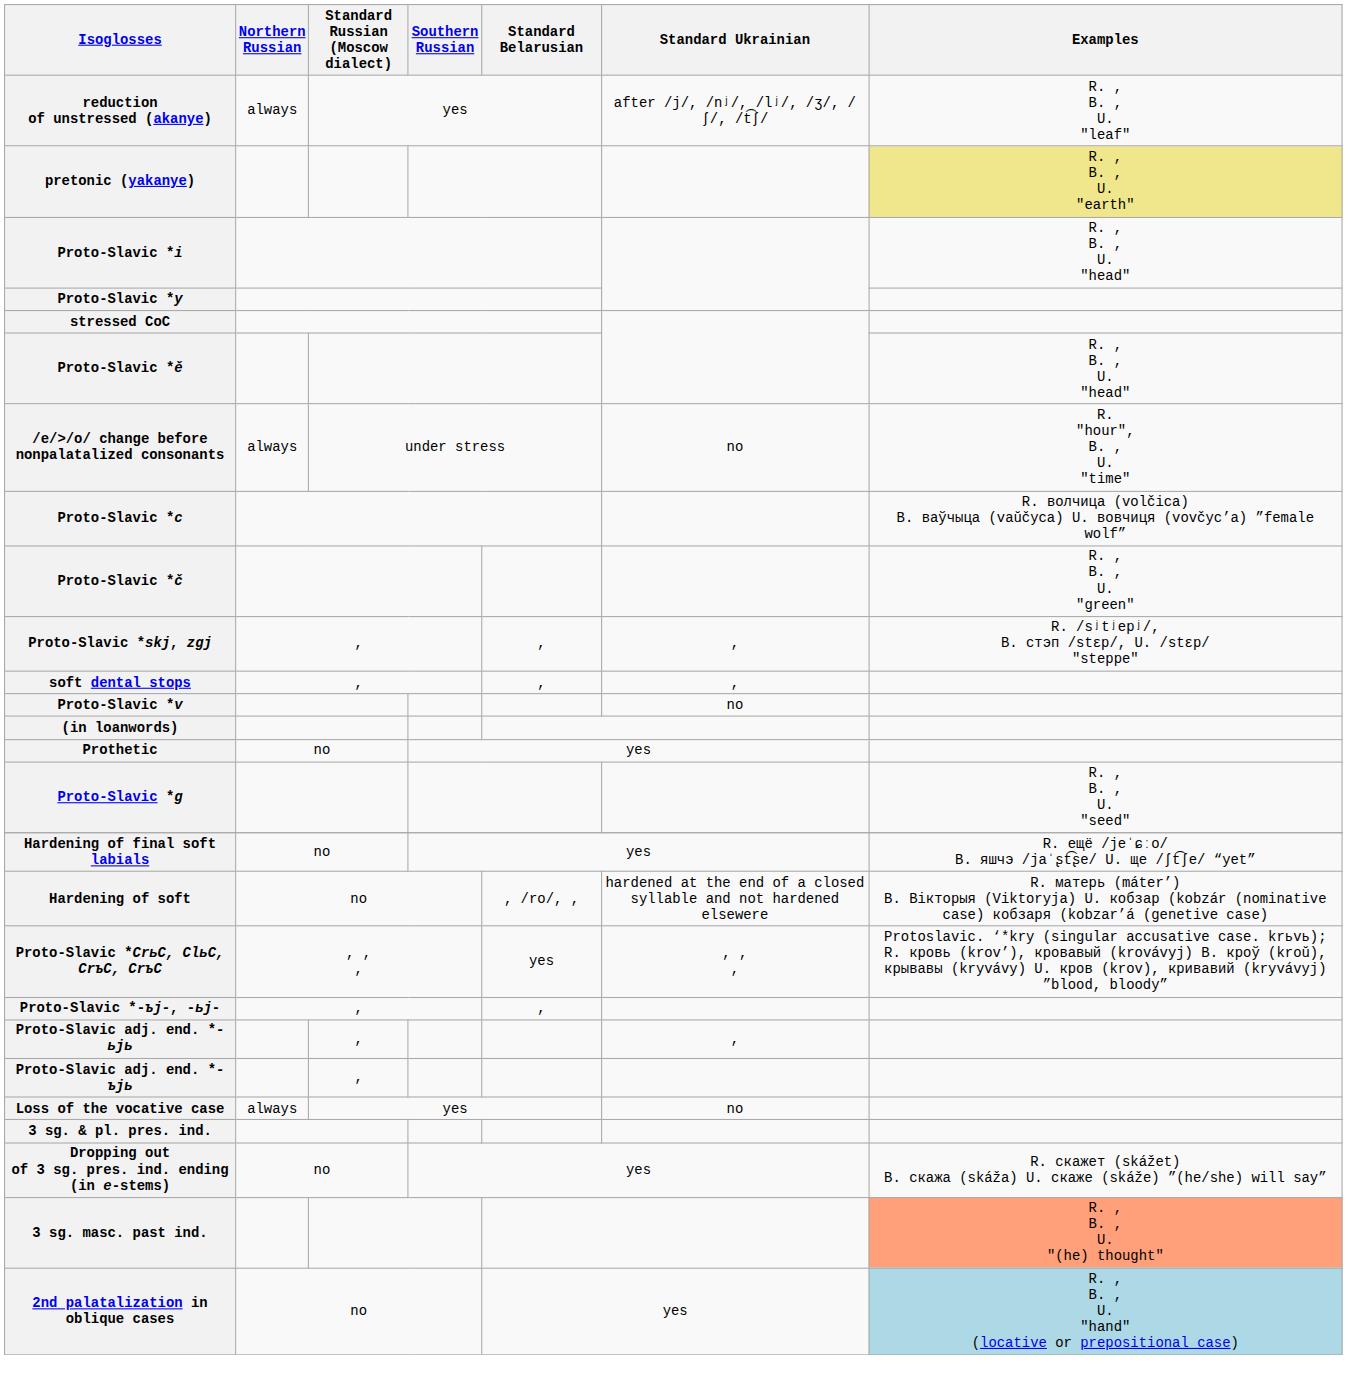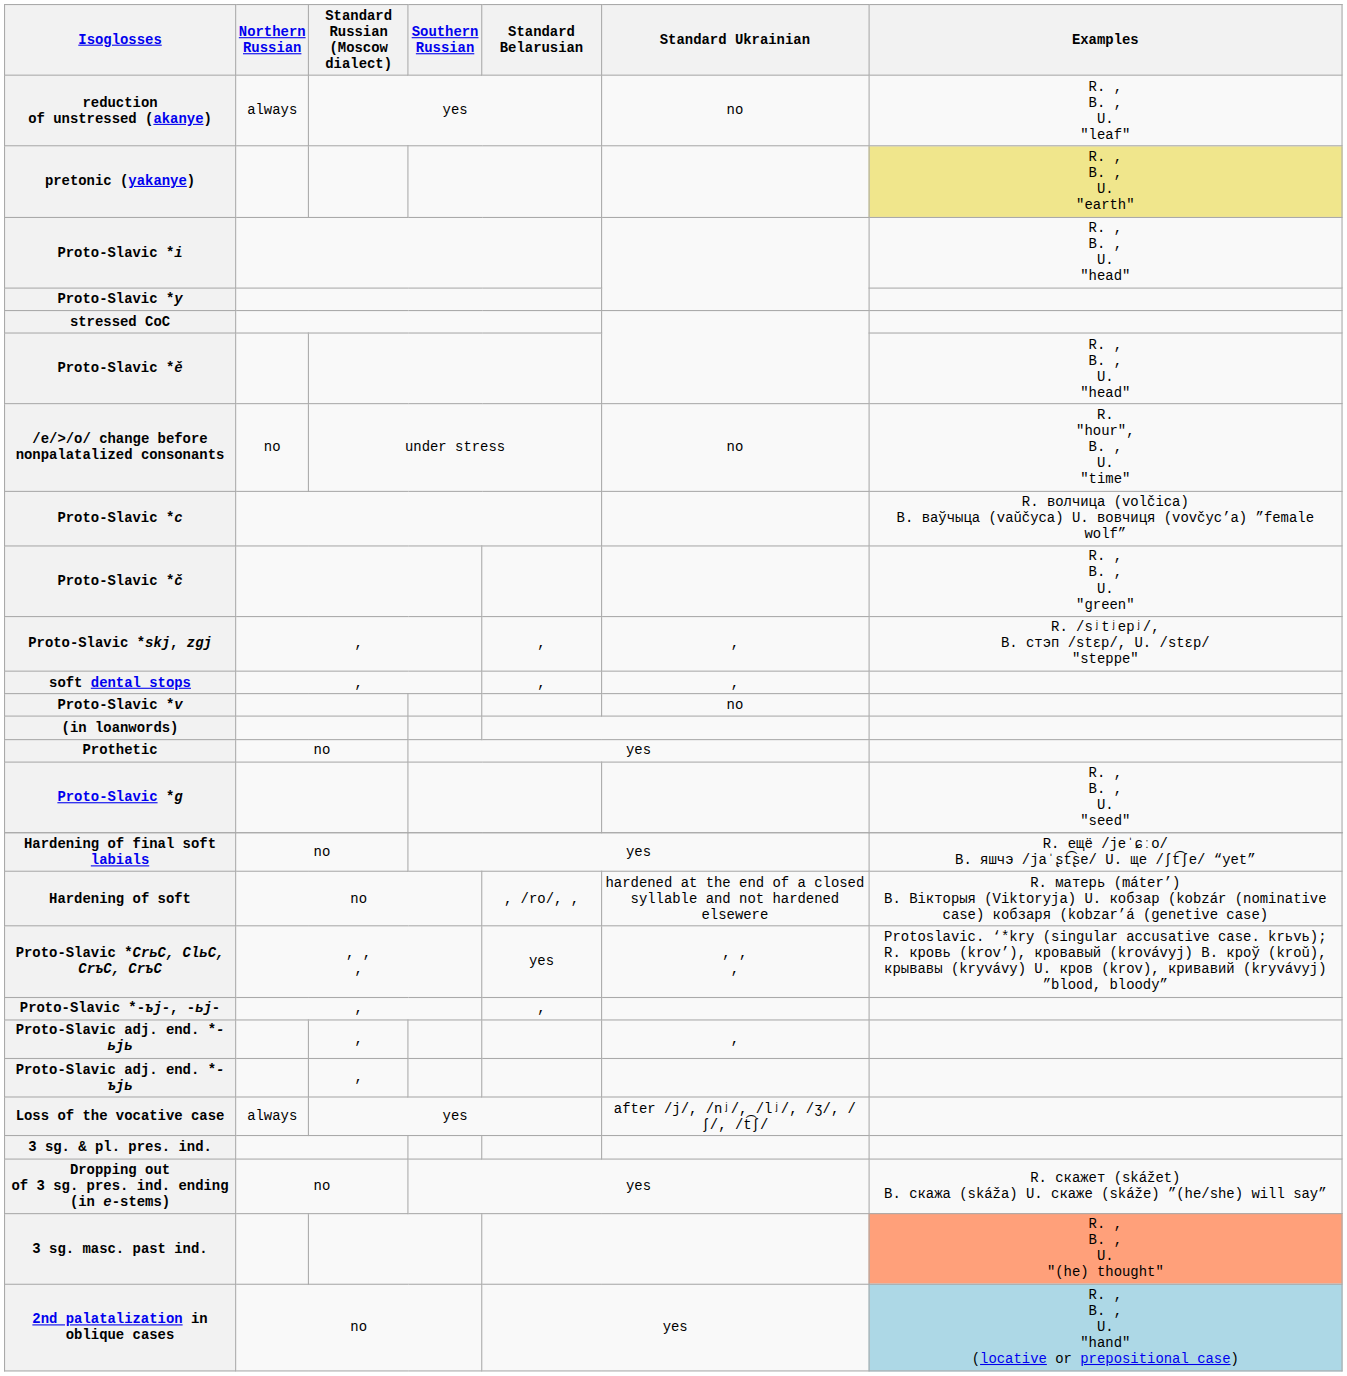(735, 111) after /j/, /nʲ/, /lʲ/, /ʒ/, /ʃ/, /t͡ʃ/ -> (735, 111) no
(272, 447) always -> (272, 447) no
(735, 1108) no -> (735, 1116) after /j/, /nʲ/, /lʲ/, /ʒ/, /ʃ/, /t͡ʃ/
